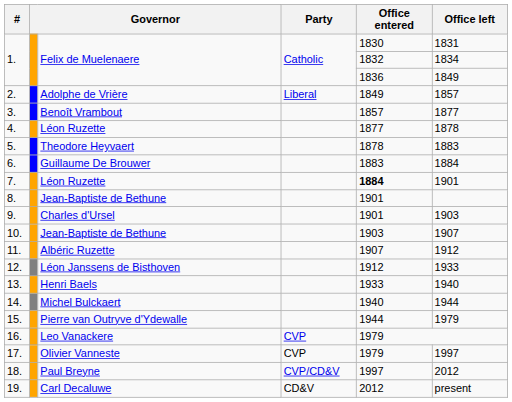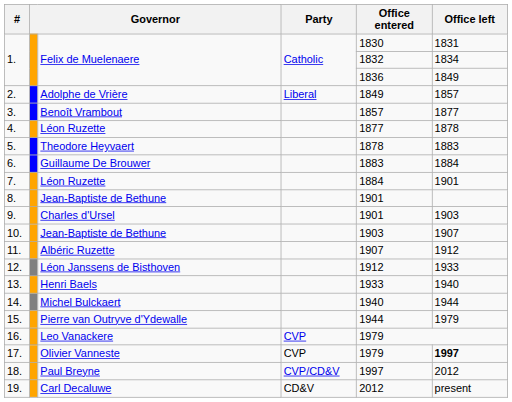(371, 181) bold -> (371, 181) normal
(447, 354) normal -> (447, 354) bold
